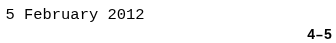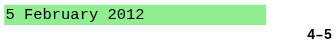(75, 15) no background -> (75, 15) lightgreen background
